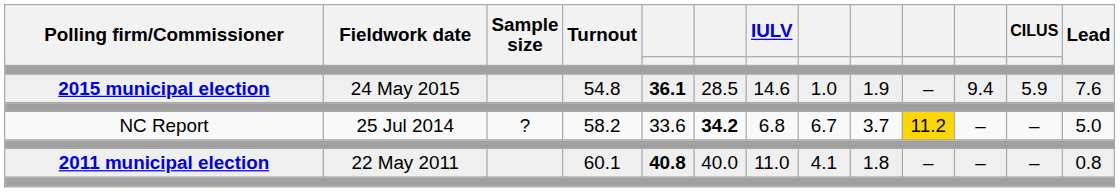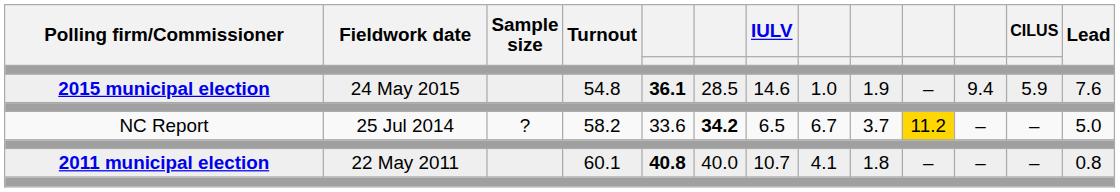(772, 125) 6.8 -> (772, 125) 6.5
(772, 163) 11.0 -> (772, 163) 10.7
